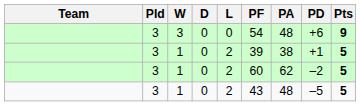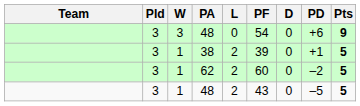columns swapped: (204, 14) <-> (286, 14)
